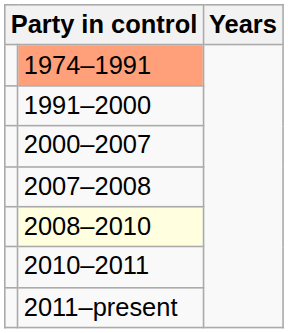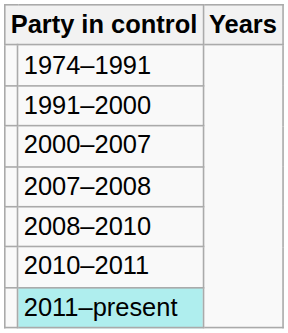(87, 65) lightsalmon background -> (87, 65) no background
(87, 226) lightyellow background -> (87, 226) no background
(101, 307) no background -> (101, 307) paleturquoise background
